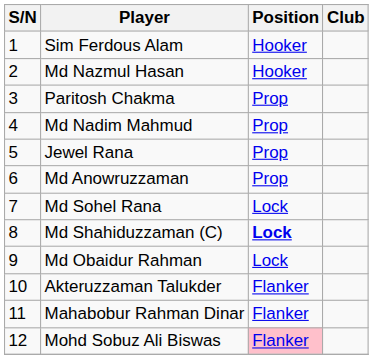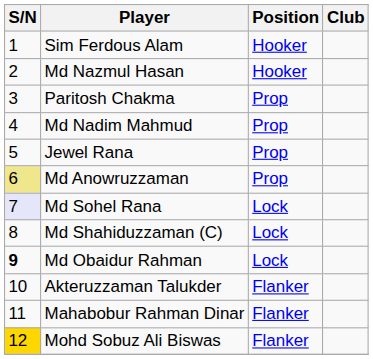(13, 179) no background -> (13, 179) khaki background
(13, 206) no background -> (13, 206) lavender background
(272, 233) bold -> (270, 233) normal
(13, 260) normal -> (13, 260) bold
(18, 340) no background -> (18, 340) gold background
(280, 340) pink background -> (280, 340) no background
